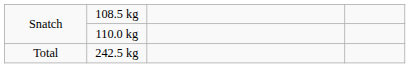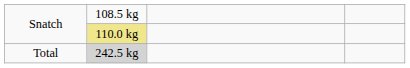(117, 33) no background -> (117, 33) khaki background
(117, 53) no background -> (117, 53) lightgrey background
